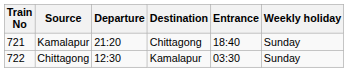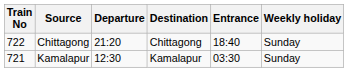(16, 42) 721 -> (16, 42) 722
(63, 42) Kamalapur -> (63, 42) Chittagong
(16, 59) 722 -> (16, 59) 721
(63, 59) Chittagong -> (63, 59) Kamalapur
